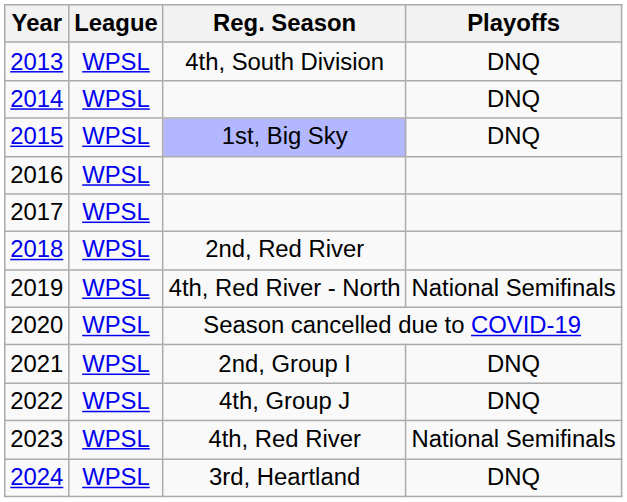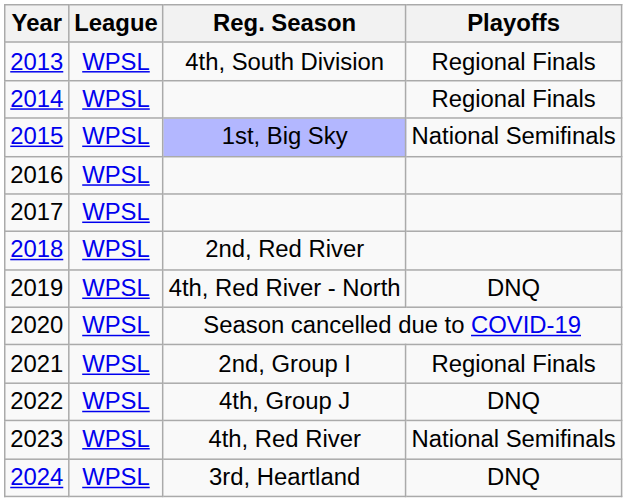(514, 61) DNQ -> (514, 61) Regional Finals
(514, 99) DNQ -> (514, 99) Regional Finals
(514, 136) DNQ -> (514, 136) National Semifinals
(514, 288) National Semifinals -> (514, 288) DNQ
(514, 363) DNQ -> (514, 363) Regional Finals
